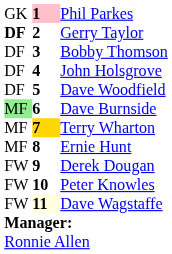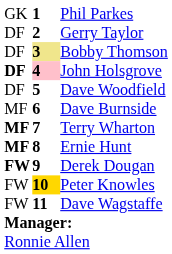(36, 13) pink background -> (36, 13) no background
(15, 32) bold -> (15, 32) normal
(36, 51) no background -> (36, 51) khaki background
(15, 70) normal -> (15, 70) bold
(36, 70) no background -> (36, 70) pink background
(16, 108) lightgreen background -> (16, 108) no background
(16, 127) normal -> (17, 127) bold
(36, 127) gold background -> (36, 127) no background
(16, 146) normal -> (17, 146) bold
(16, 165) normal -> (17, 165) bold
(40, 184) no background -> (40, 184) gold background
(40, 203) lightyellow background -> (40, 203) no background
